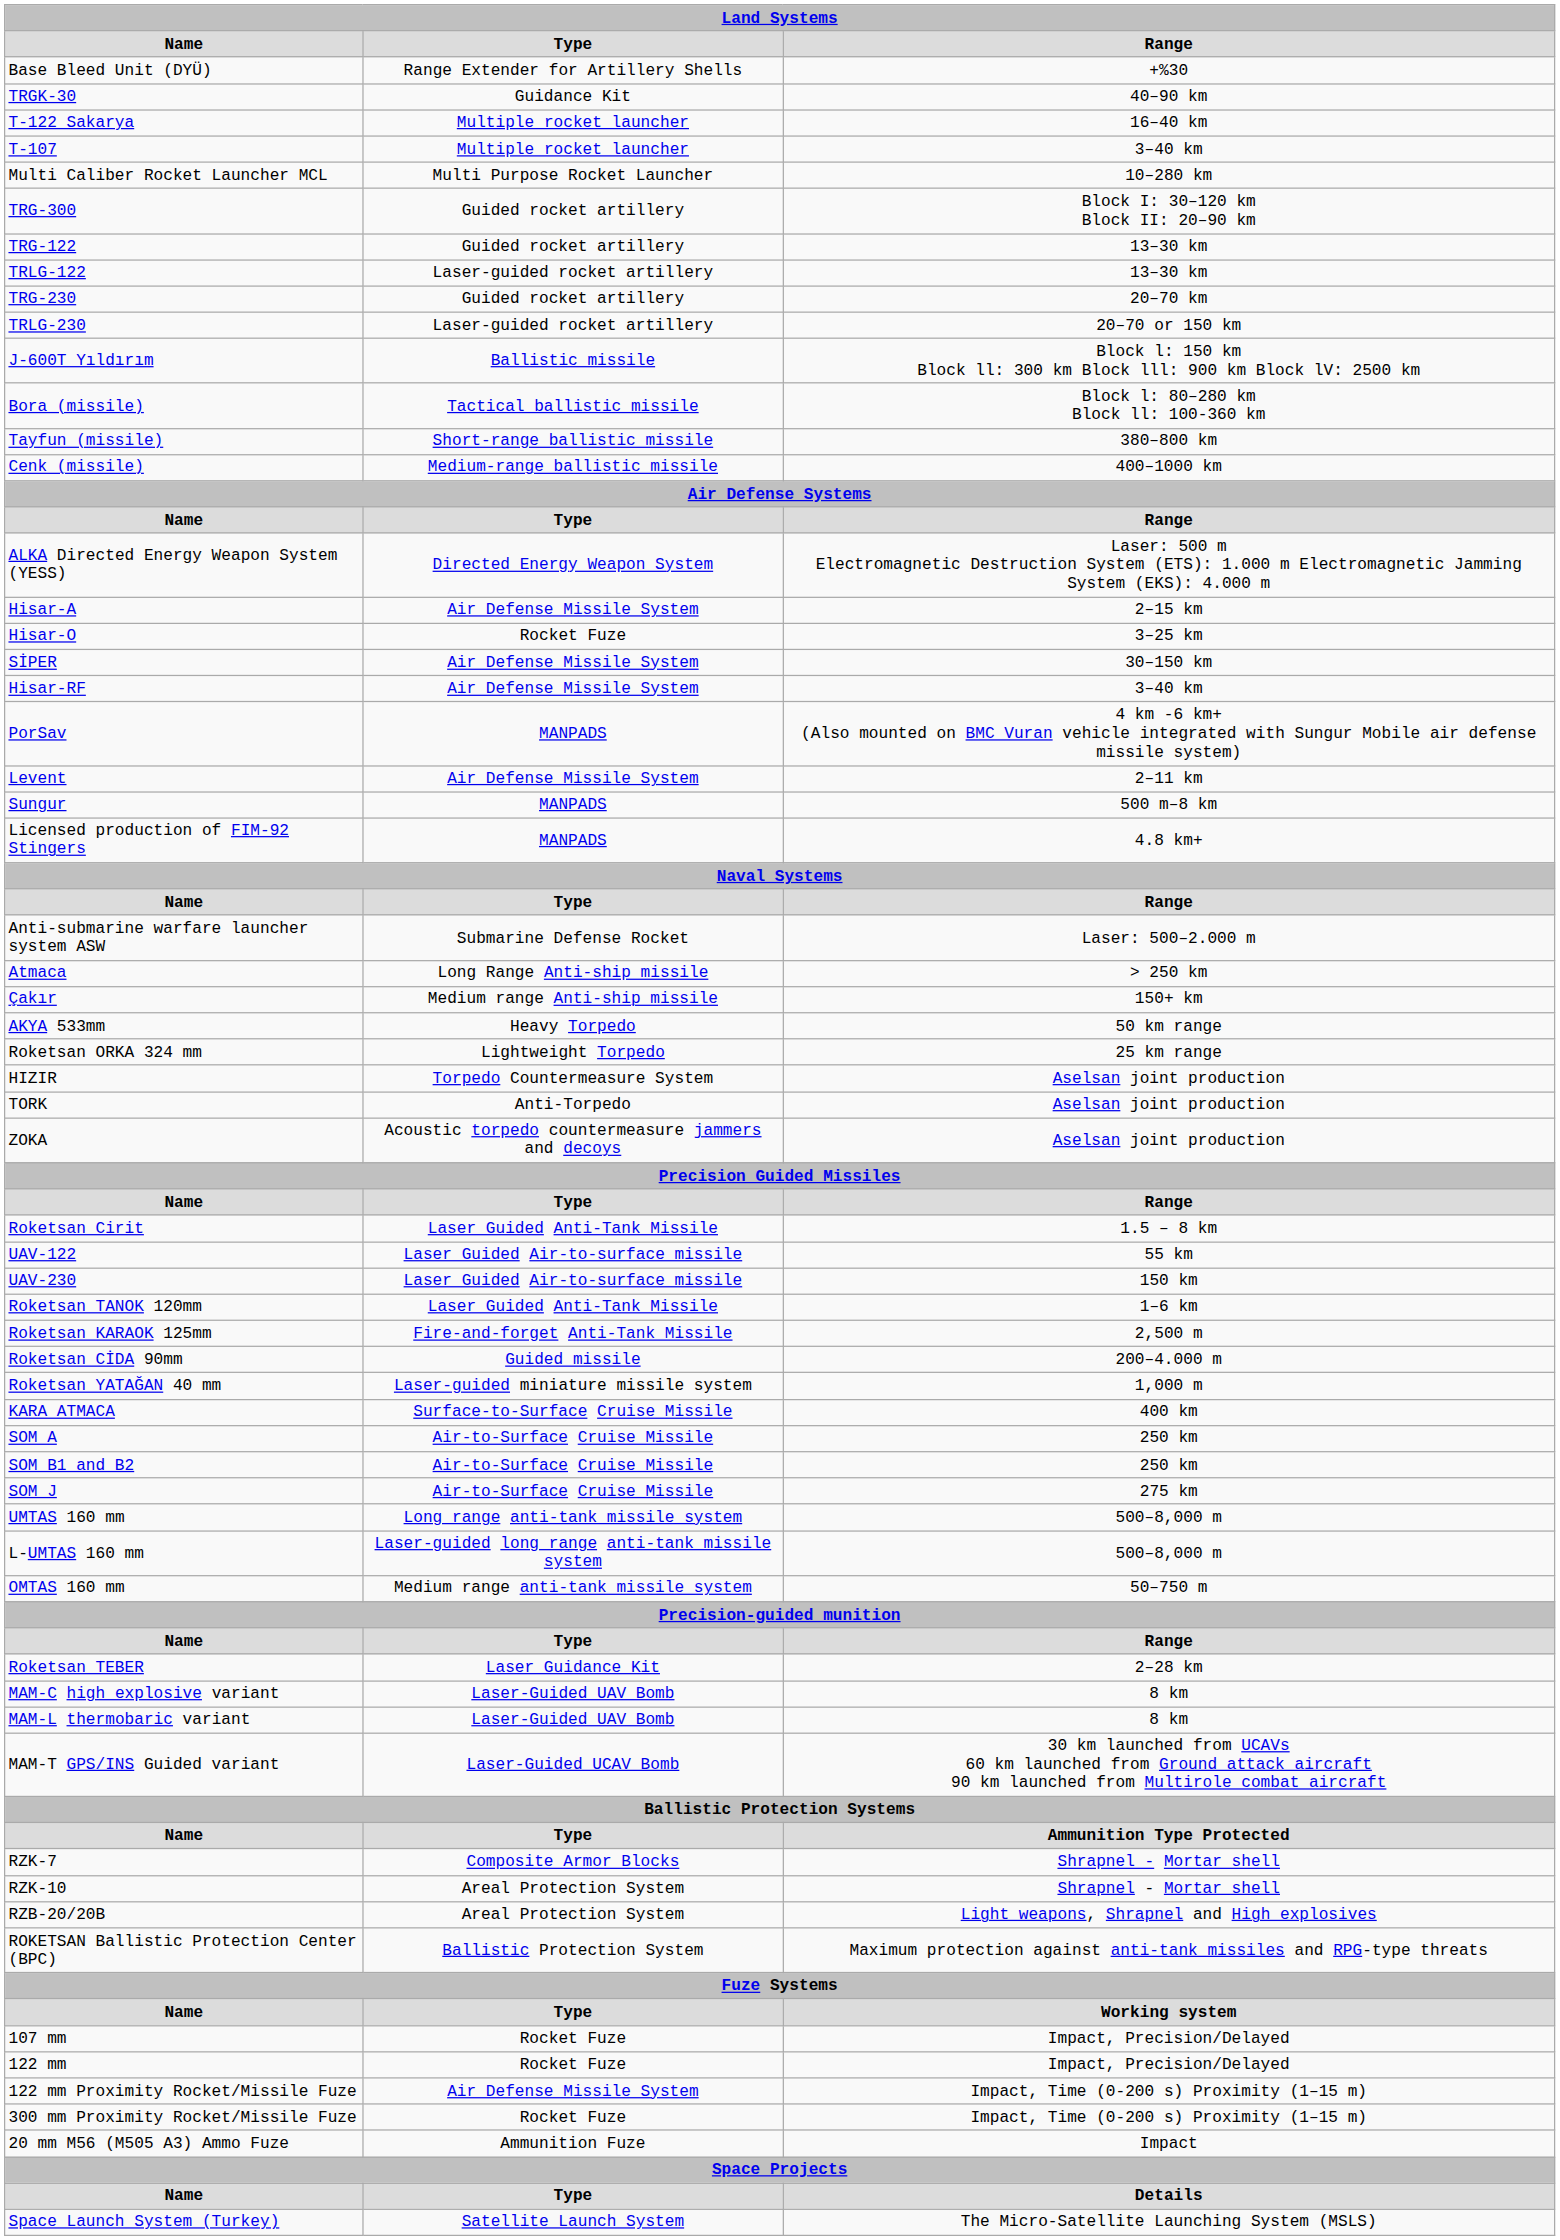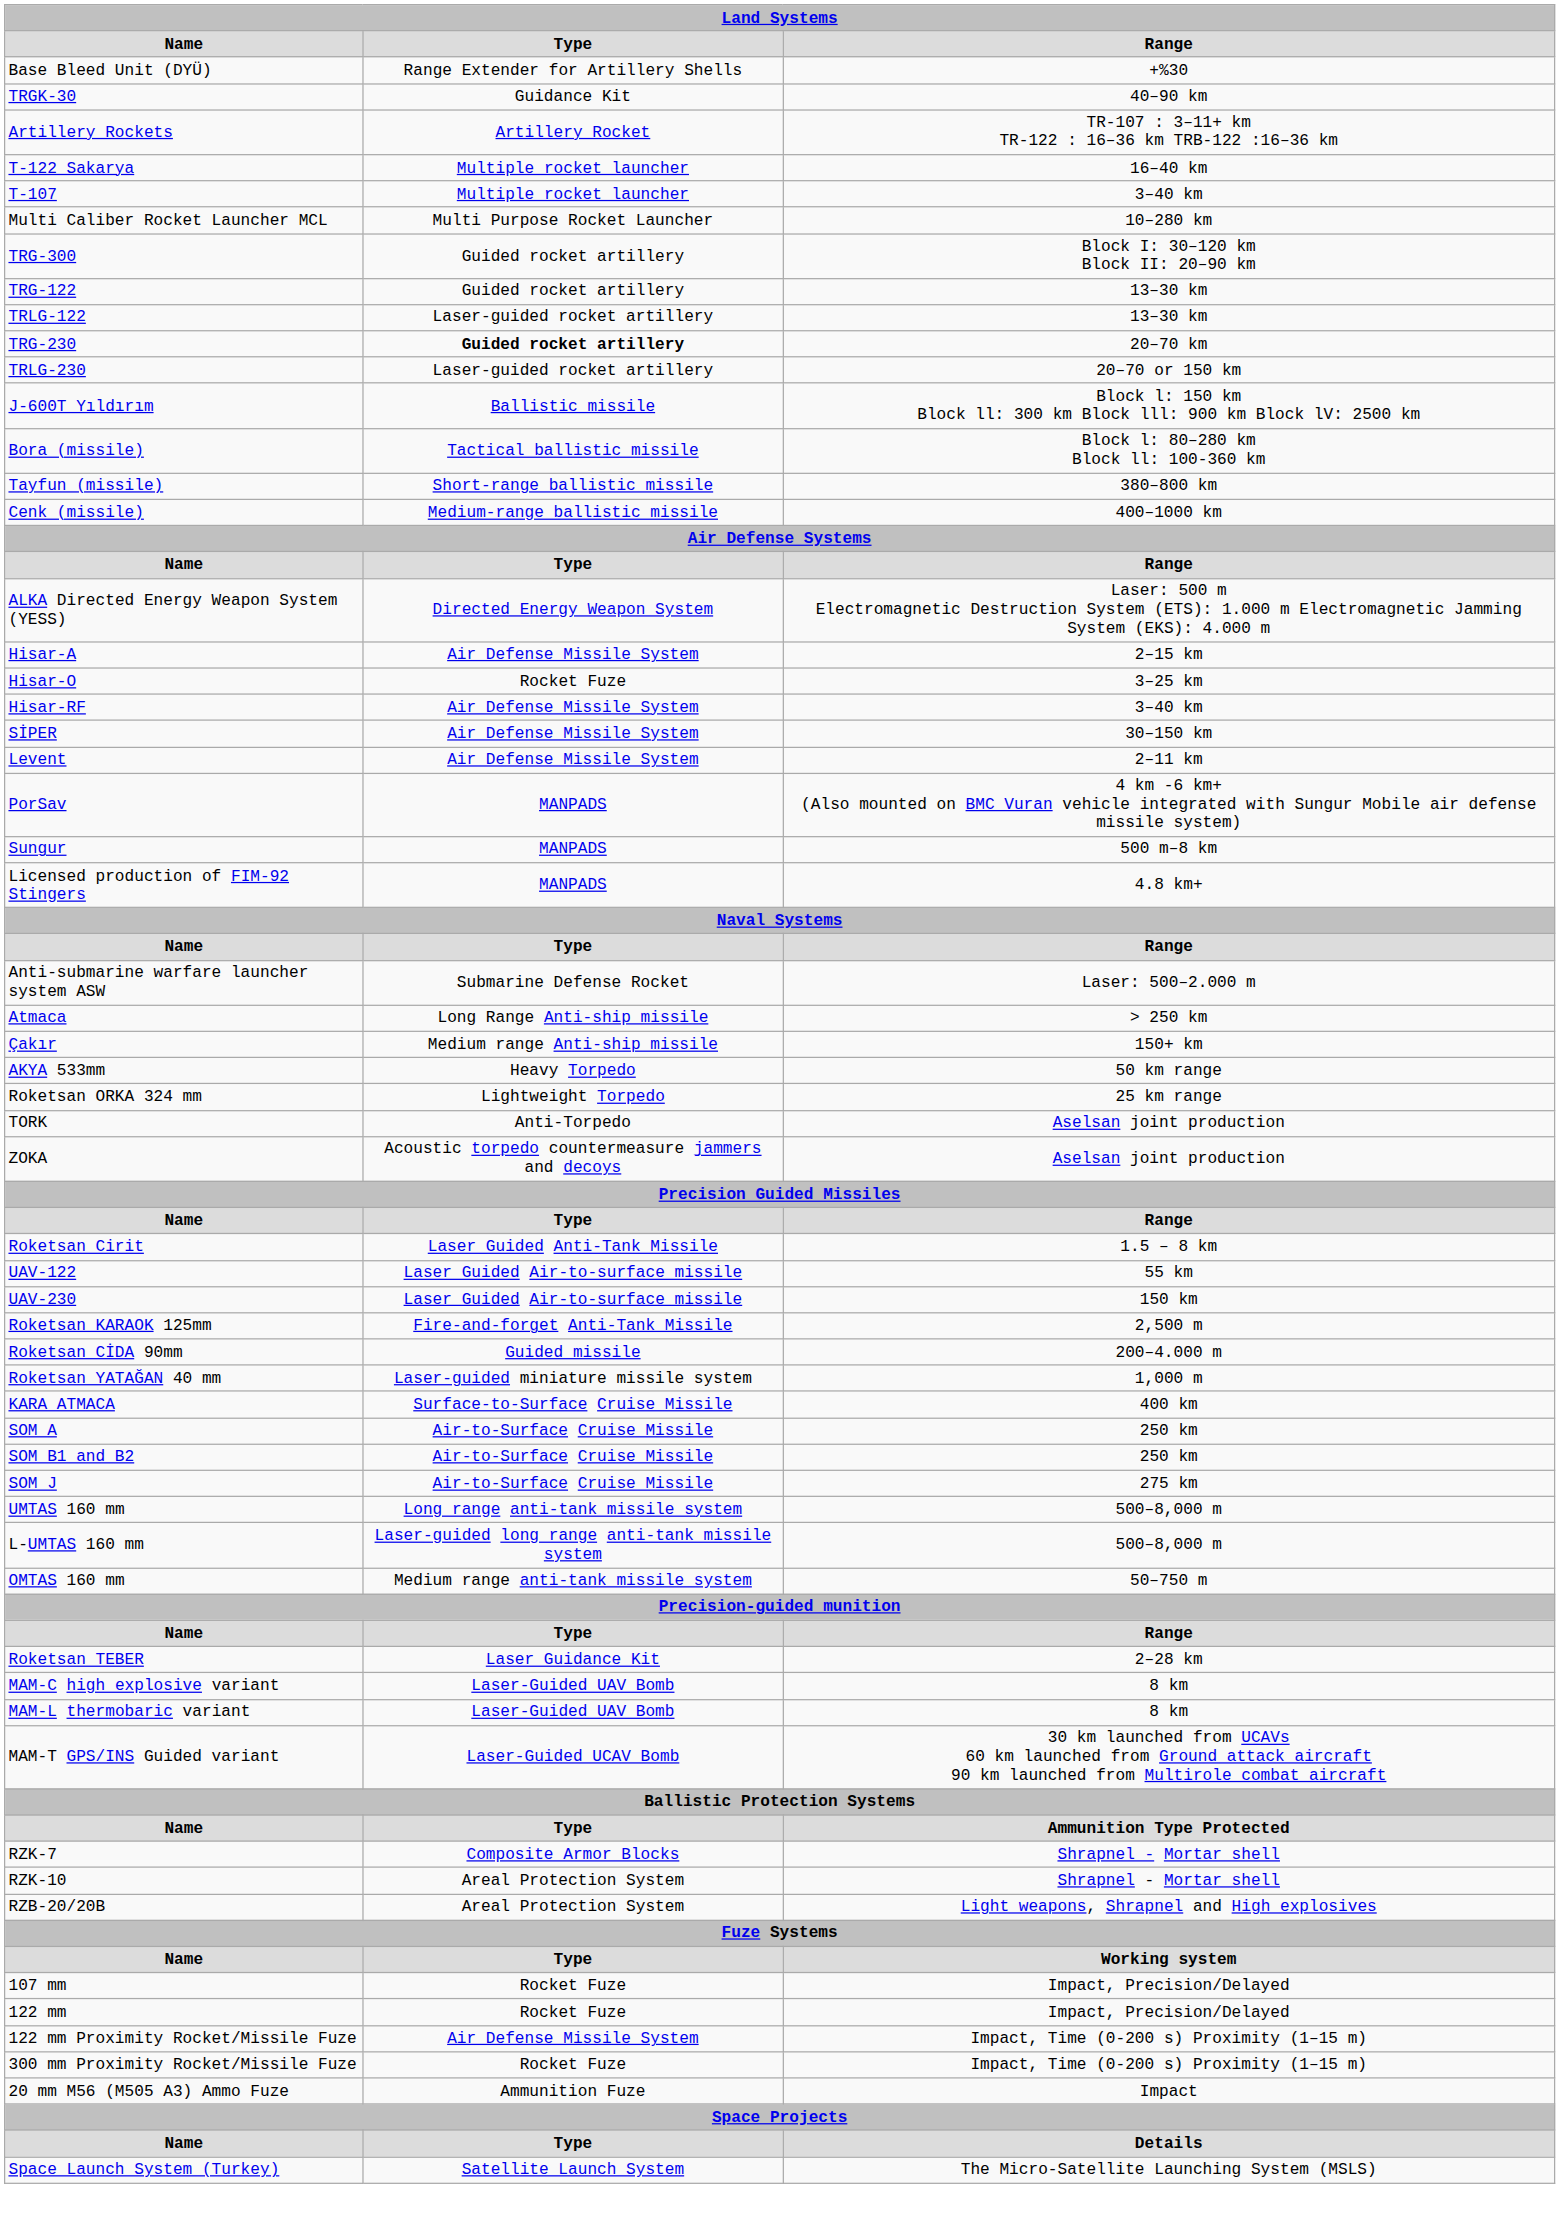+ row: (91, 132)
(573, 299) normal -> (573, 344) bold
rows swapped: (47, 689) <-> (33, 662)
rows swapped: (37, 778) <-> (37, 734)
- row: (33, 1078)
- row: (105, 1307)
- row: (183, 1950)
